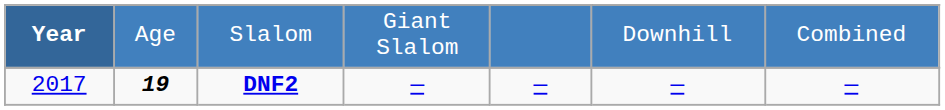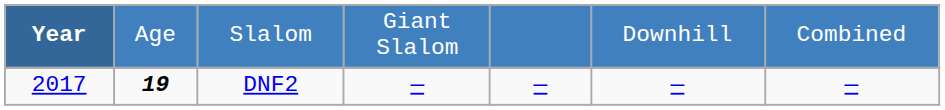(271, 86) bold -> (271, 86) normal
